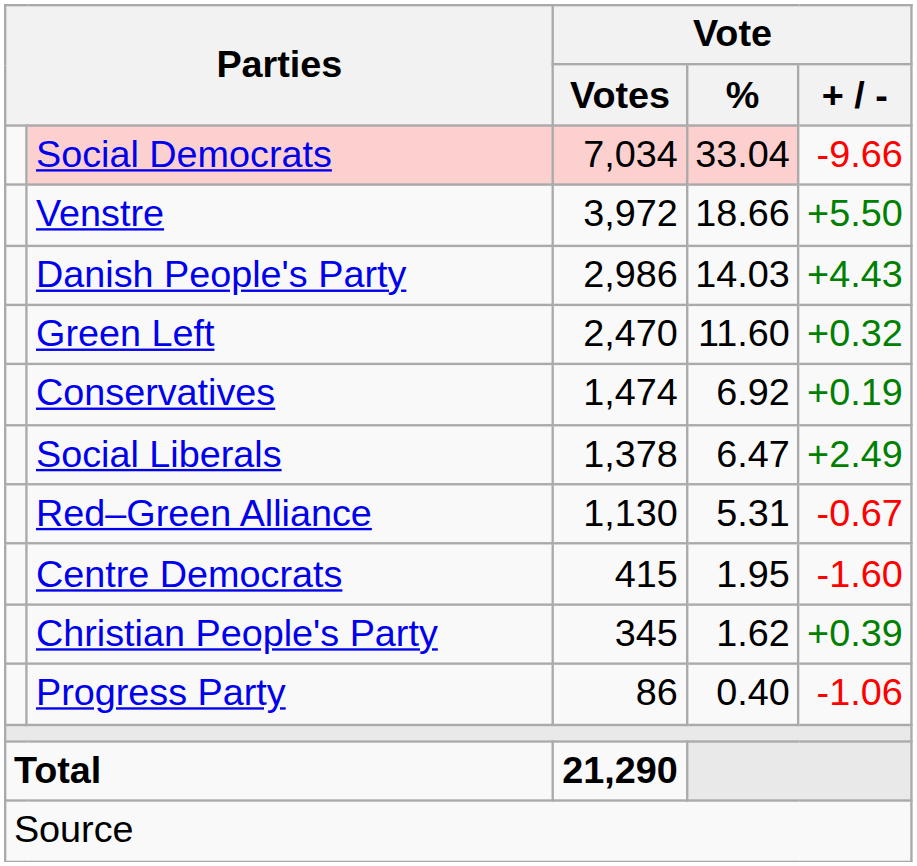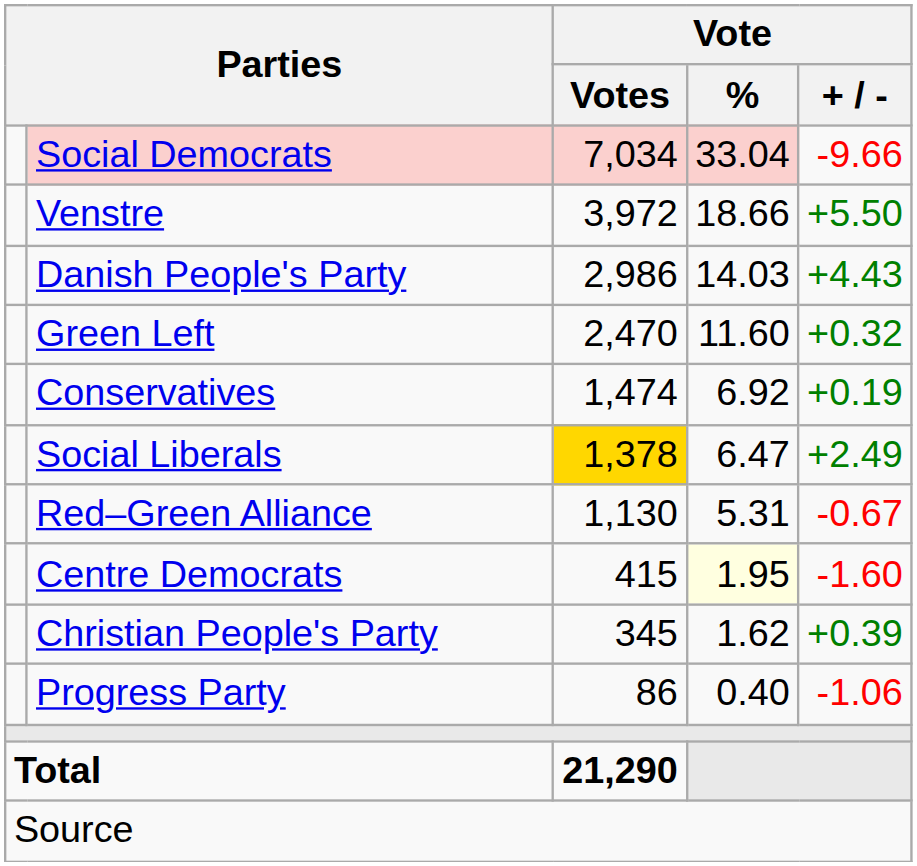(631, 453) no background -> (631, 453) gold background
(753, 573) no background -> (753, 573) lightyellow background
